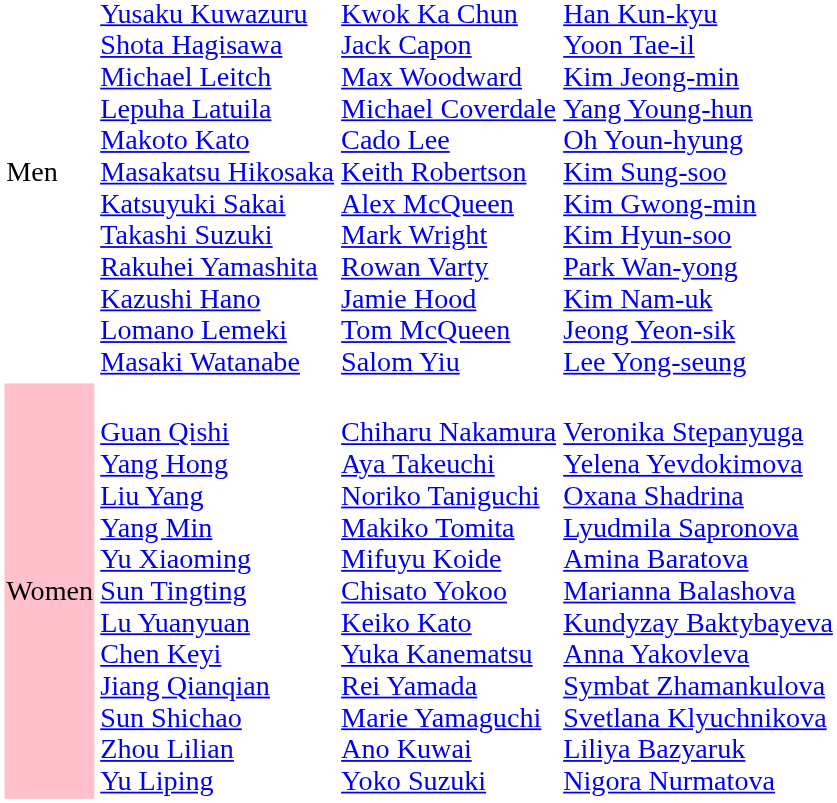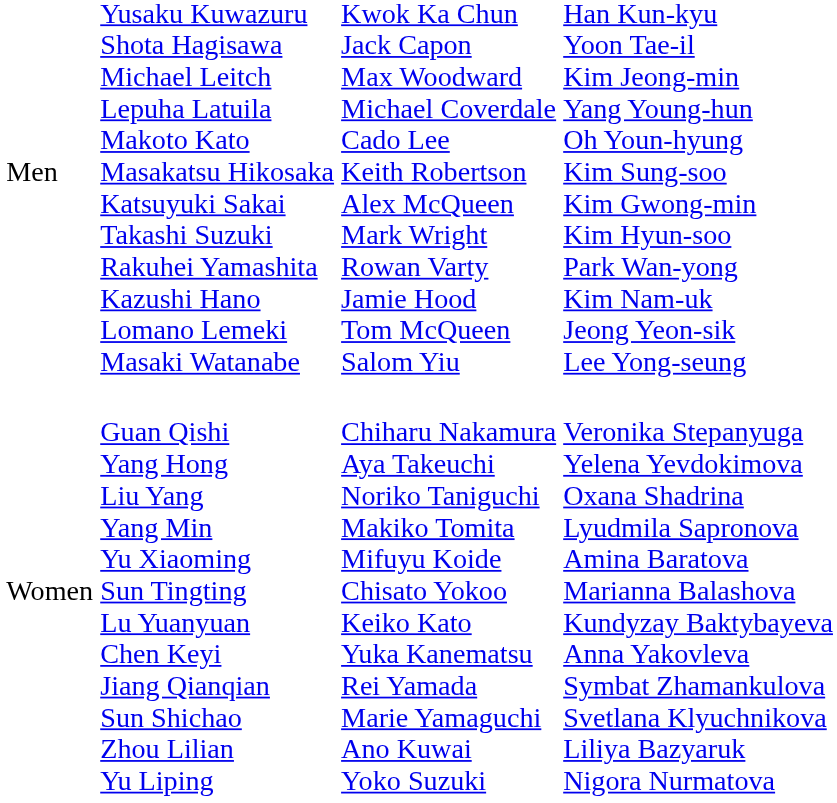(50, 590) pink background -> (50, 590) no background
